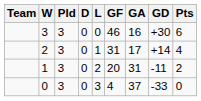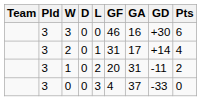columns swapped: (67, 13) <-> (47, 13)
